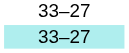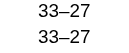(64, 36) paleturquoise background -> (64, 36) no background
